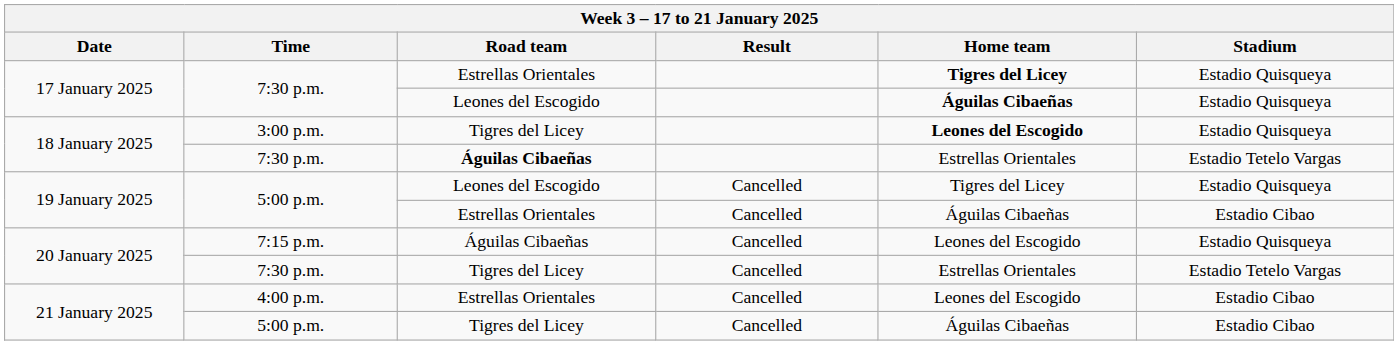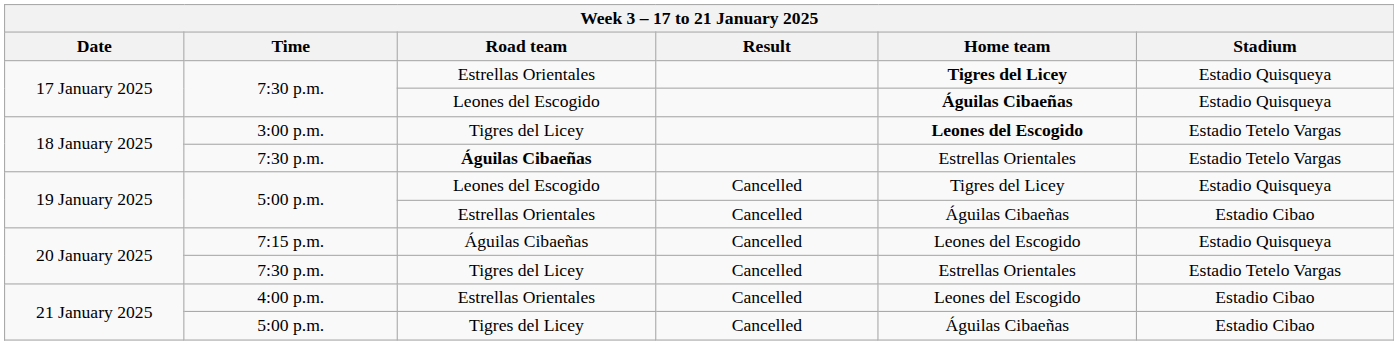(1265, 130) Estadio Quisqueya -> (1265, 130) Estadio Tetelo Vargas
